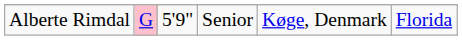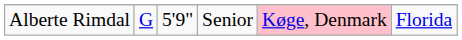(146, 19) pink background -> (146, 19) no background
(324, 19) no background -> (324, 19) pink background
